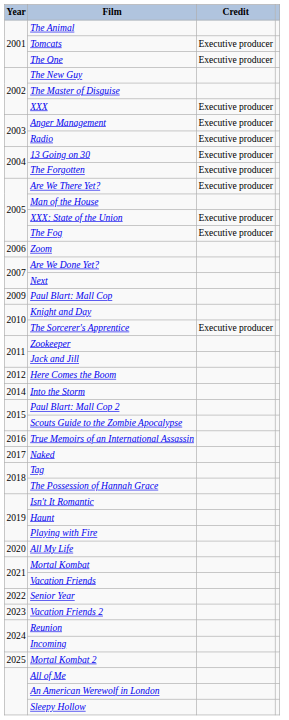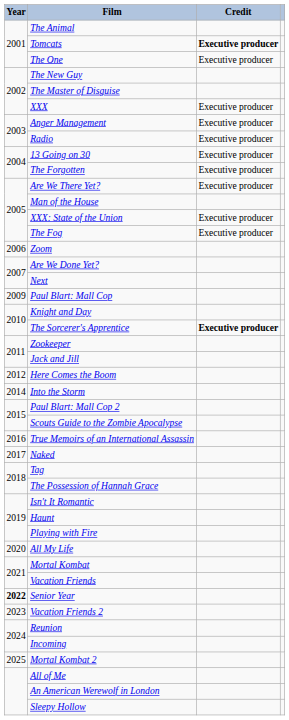(236, 44) normal -> (238, 44) bold
(236, 328) normal -> (238, 328) bold
(16, 596) normal -> (16, 596) bold
